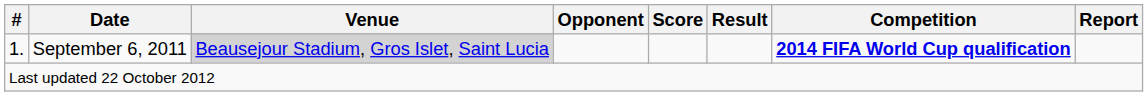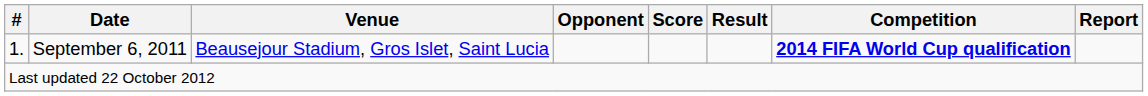(372, 48) lightgrey background -> (372, 48) no background
